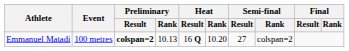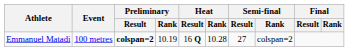(167, 39) 10.13 -> (167, 39) 10.19
(217, 39) 10.20 -> (217, 39) 10.28
